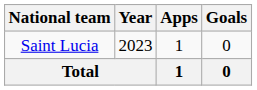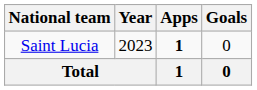(179, 44) normal -> (179, 44) bold
